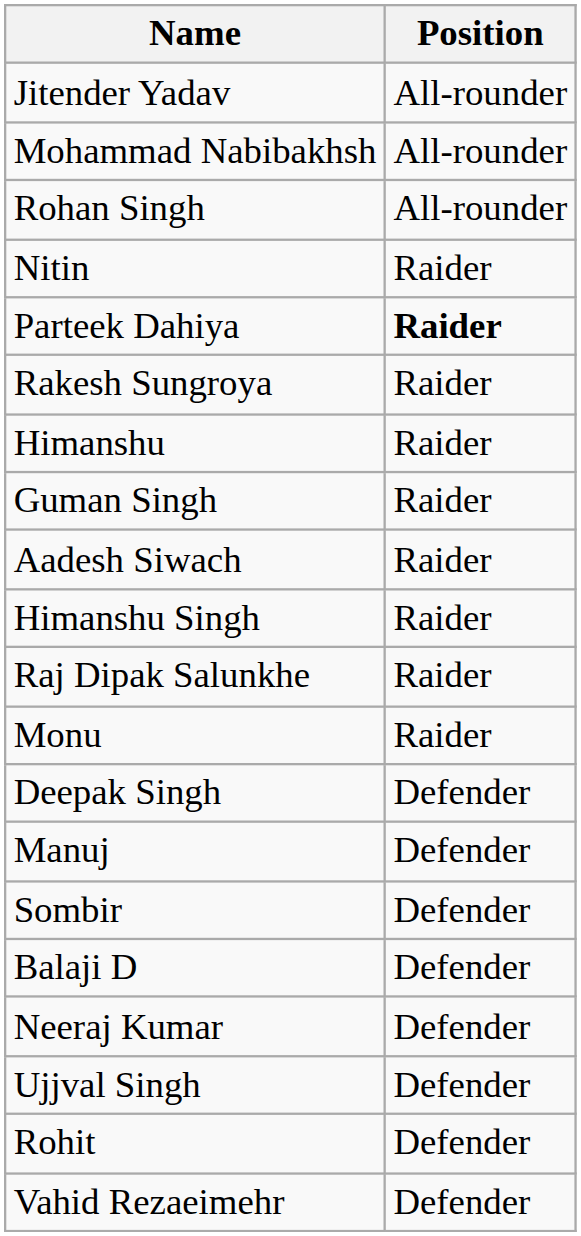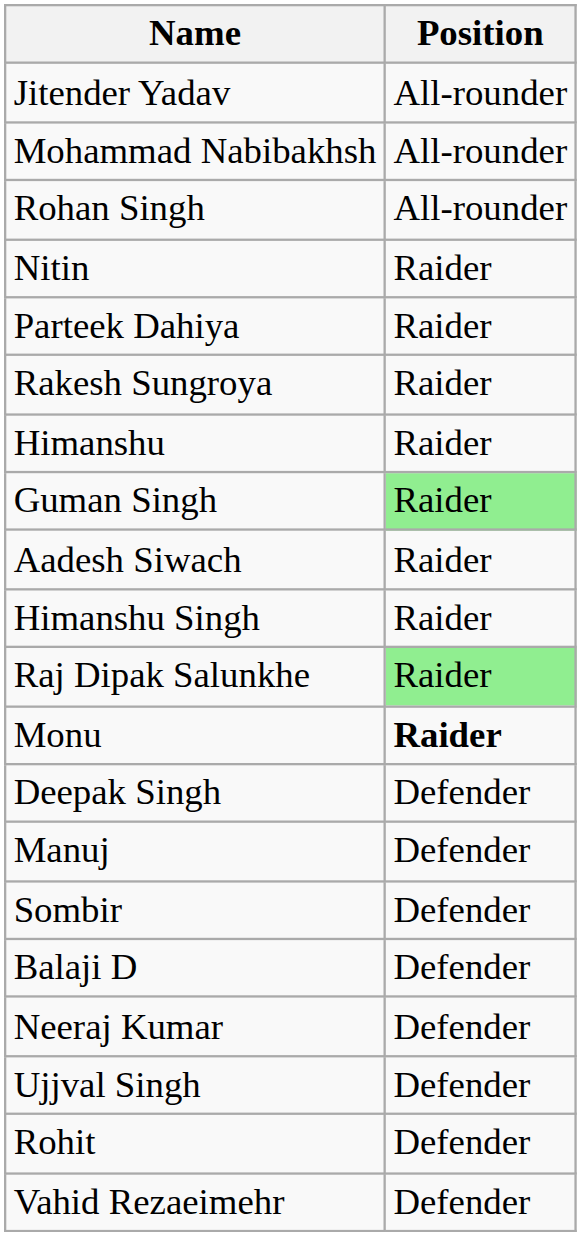(448, 325) bold -> (442, 325) normal
(442, 500) no background -> (442, 500) lightgreen background
(442, 675) no background -> (442, 675) lightgreen background
(442, 734) normal -> (448, 734) bold
